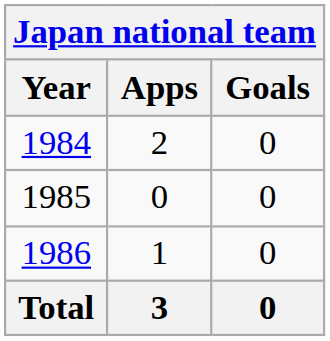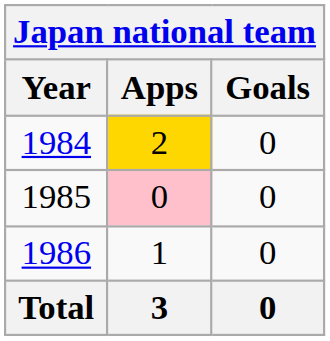(159, 142) no background -> (159, 142) gold background
(159, 197) no background -> (159, 197) pink background
